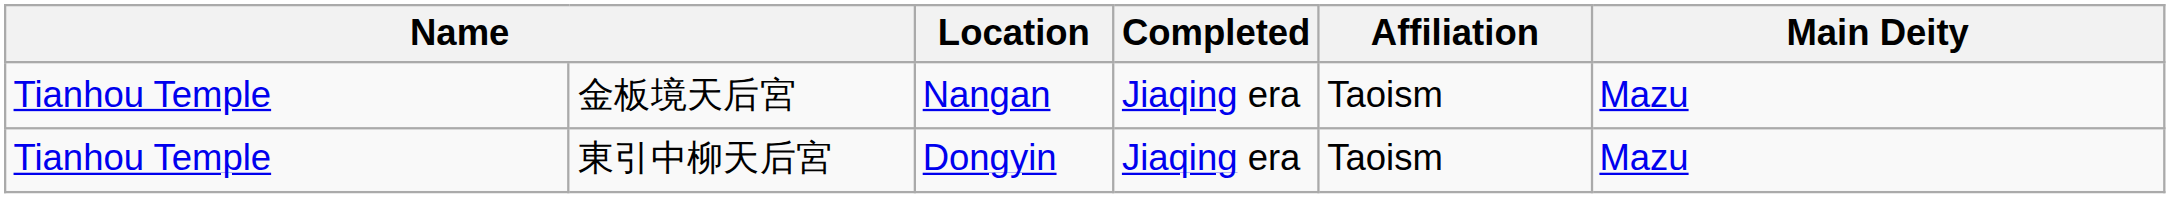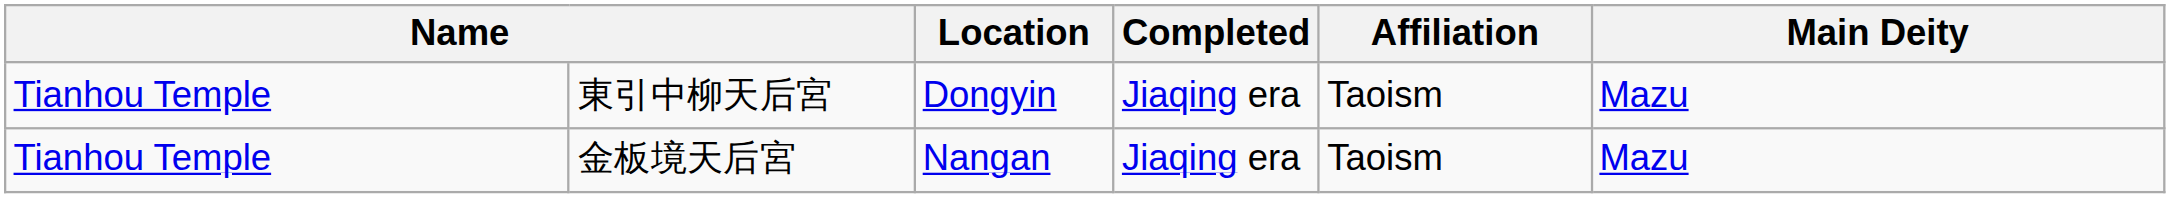rows swapped: (687, 93) <-> (705, 158)
